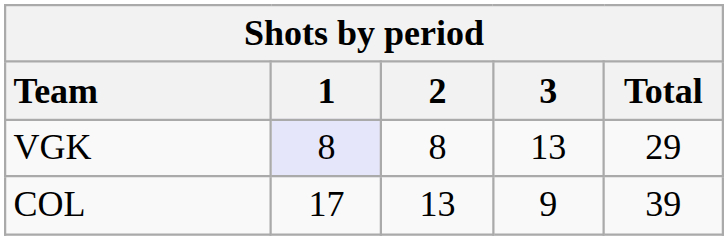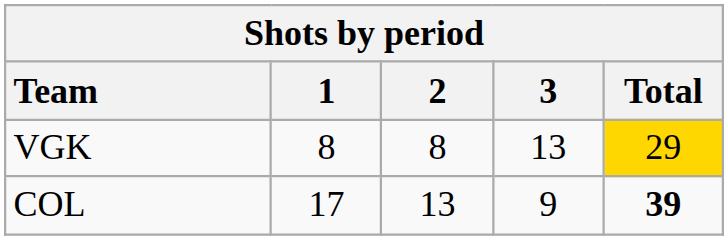(327, 147) lavender background -> (327, 147) no background
(663, 147) no background -> (663, 147) gold background
(663, 204) normal -> (663, 204) bold
